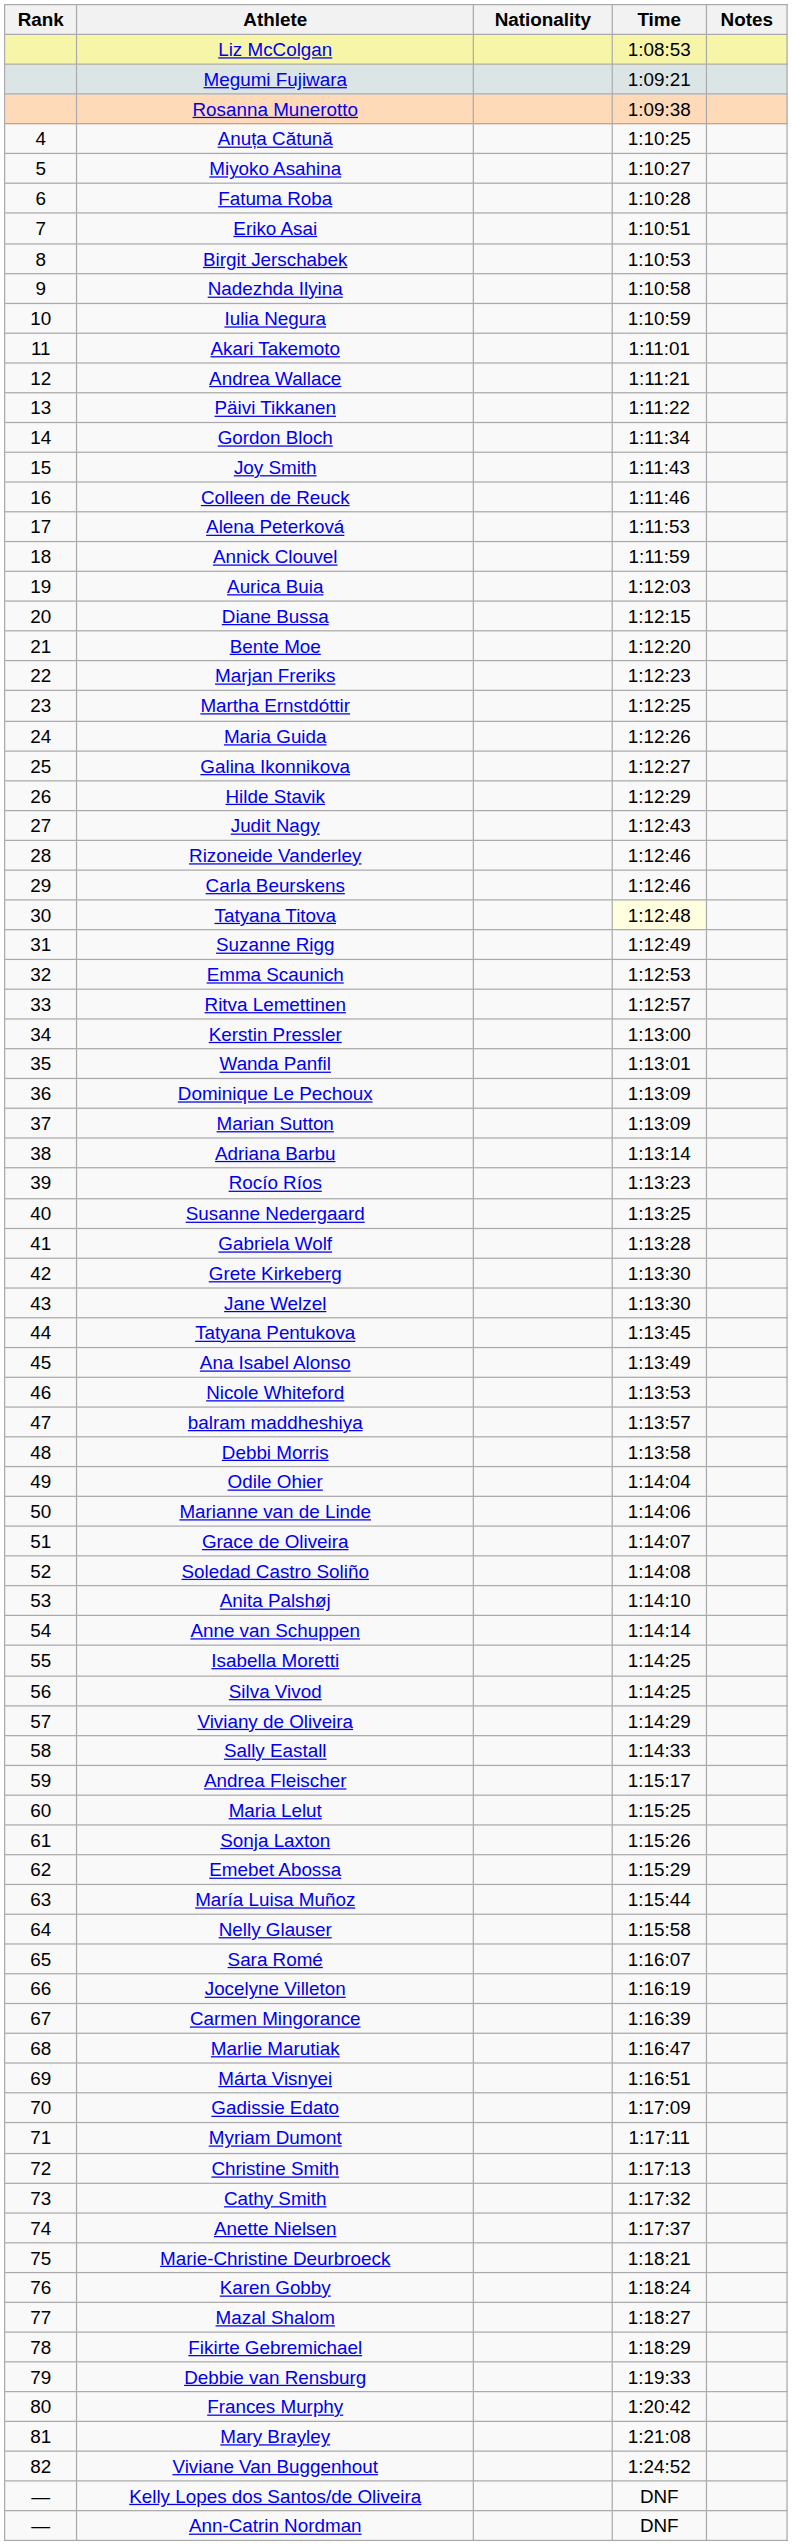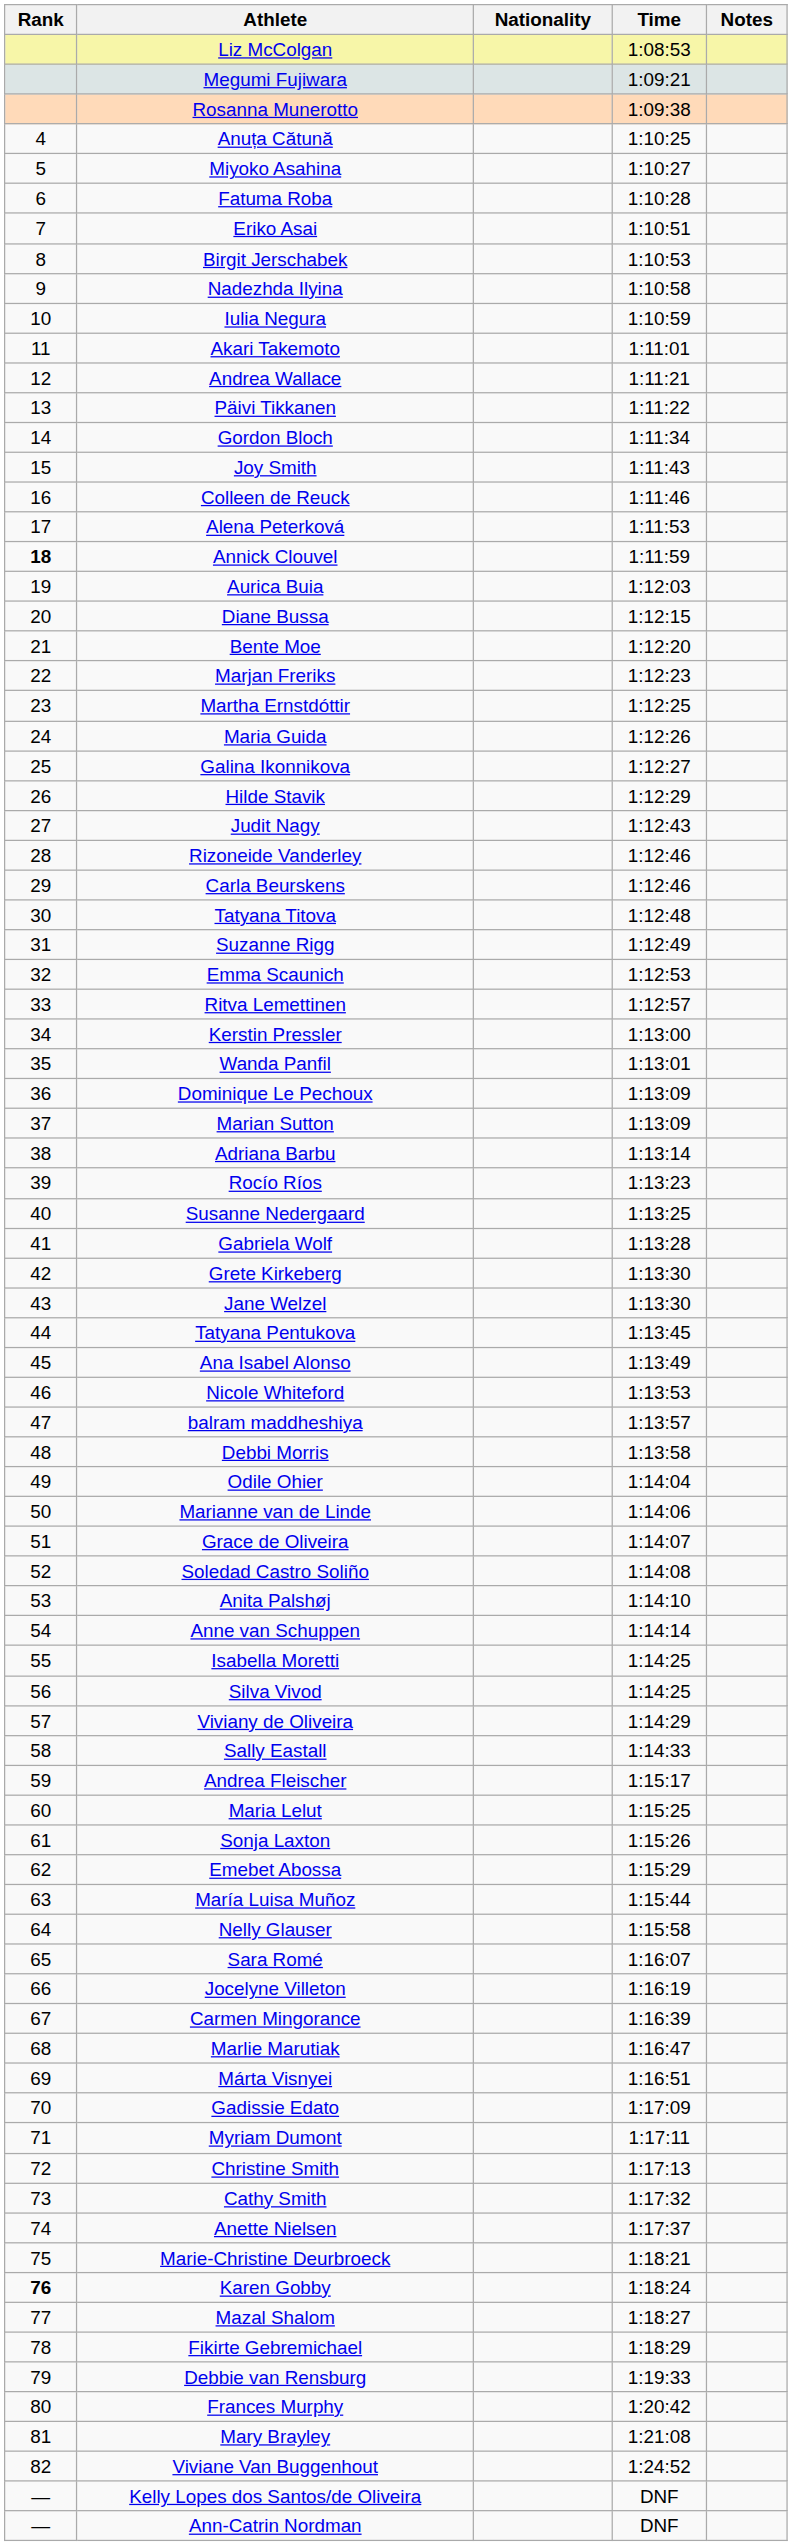(41, 557) normal -> (41, 557) bold
(659, 915) lightyellow background -> (659, 915) no background
(41, 2287) normal -> (41, 2287) bold
